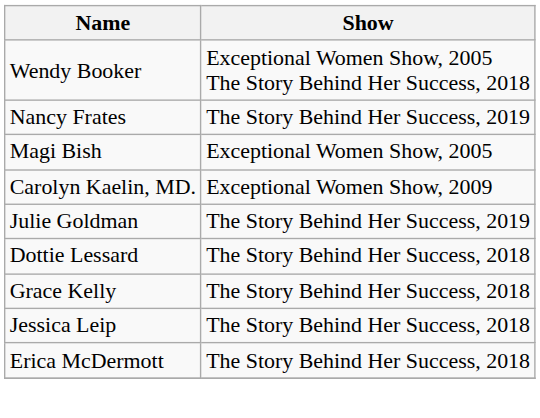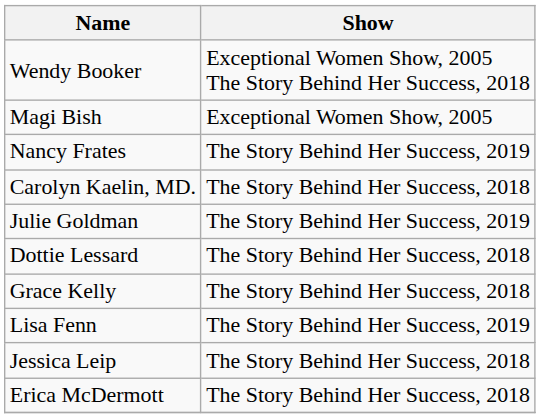rows swapped: (68, 116) <-> (56, 151)
(349, 186) Exceptional Women Show, 2009 -> (368, 186) The Story Behind Her Success, 2018
+ row: (53, 325)
